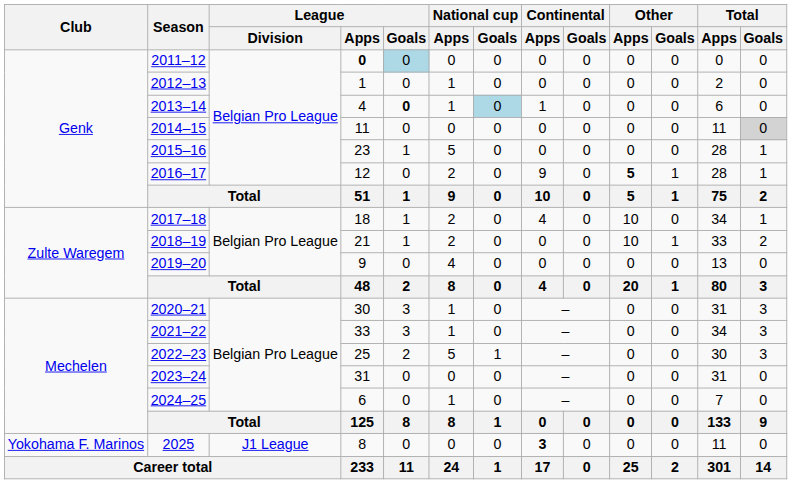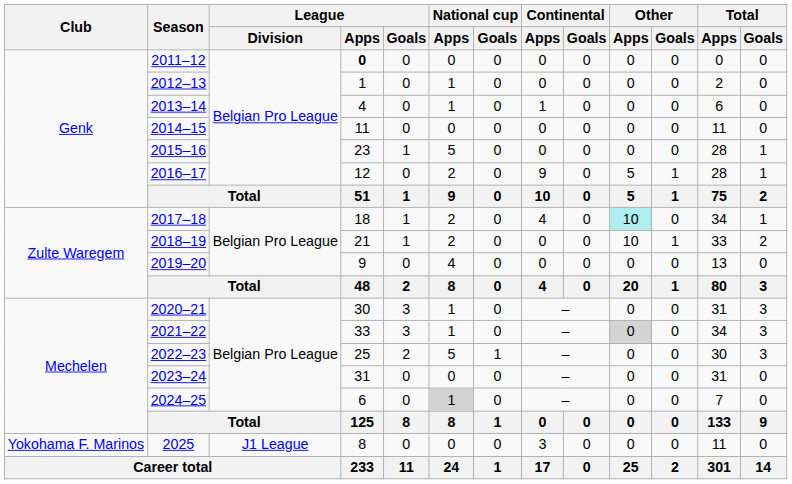(406, 60) lightblue background -> (406, 60) no background
(406, 106) bold -> (406, 106) normal
(497, 106) lightblue background -> (497, 106) no background
(763, 128) lightgrey background -> (763, 128) no background
(631, 173) bold -> (631, 173) normal
(631, 219) no background -> (631, 219) paleturquoise background
(631, 331) no background -> (631, 331) lightgrey background
(451, 399) no background -> (451, 399) lightgrey background
(542, 444) bold -> (542, 444) normal
